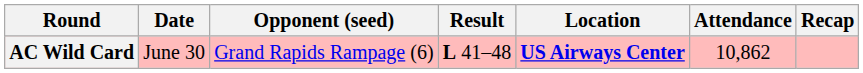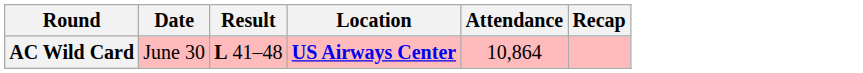- column: (324, 20)
(743, 52) 10,862 -> (514, 52) 10,864
